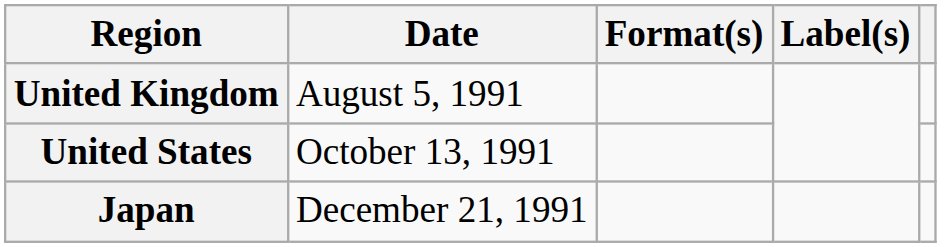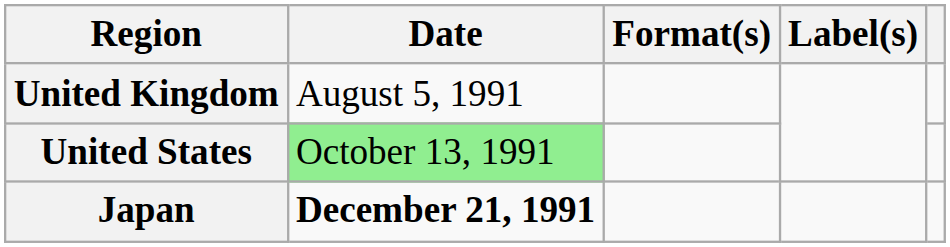(425, 151) no background -> (425, 151) lightgreen background
(442, 210) normal -> (446, 210) bold
